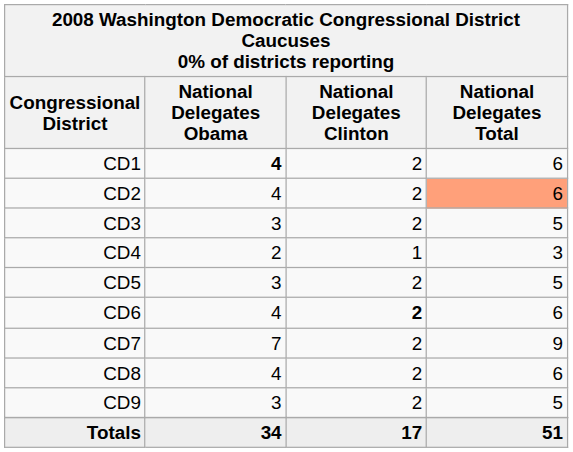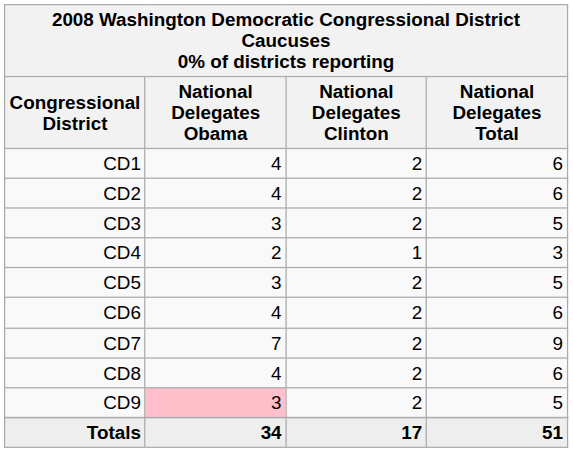(276, 164) bold -> (276, 164) normal
(558, 194) lightsalmon background -> (558, 194) no background
(417, 313) bold -> (417, 313) normal
(276, 402) no background -> (276, 402) pink background
